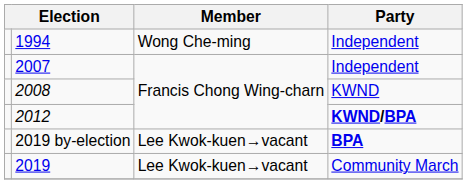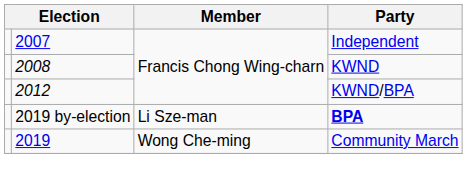- row: (33, 41)
(374, 116) bold -> (373, 91) normal
(223, 141) Lee Kwok-kuen→vacant -> (177, 116) Li Sze-man
(223, 166) Lee Kwok-kuen→vacant -> (194, 141) Wong Che-ming
